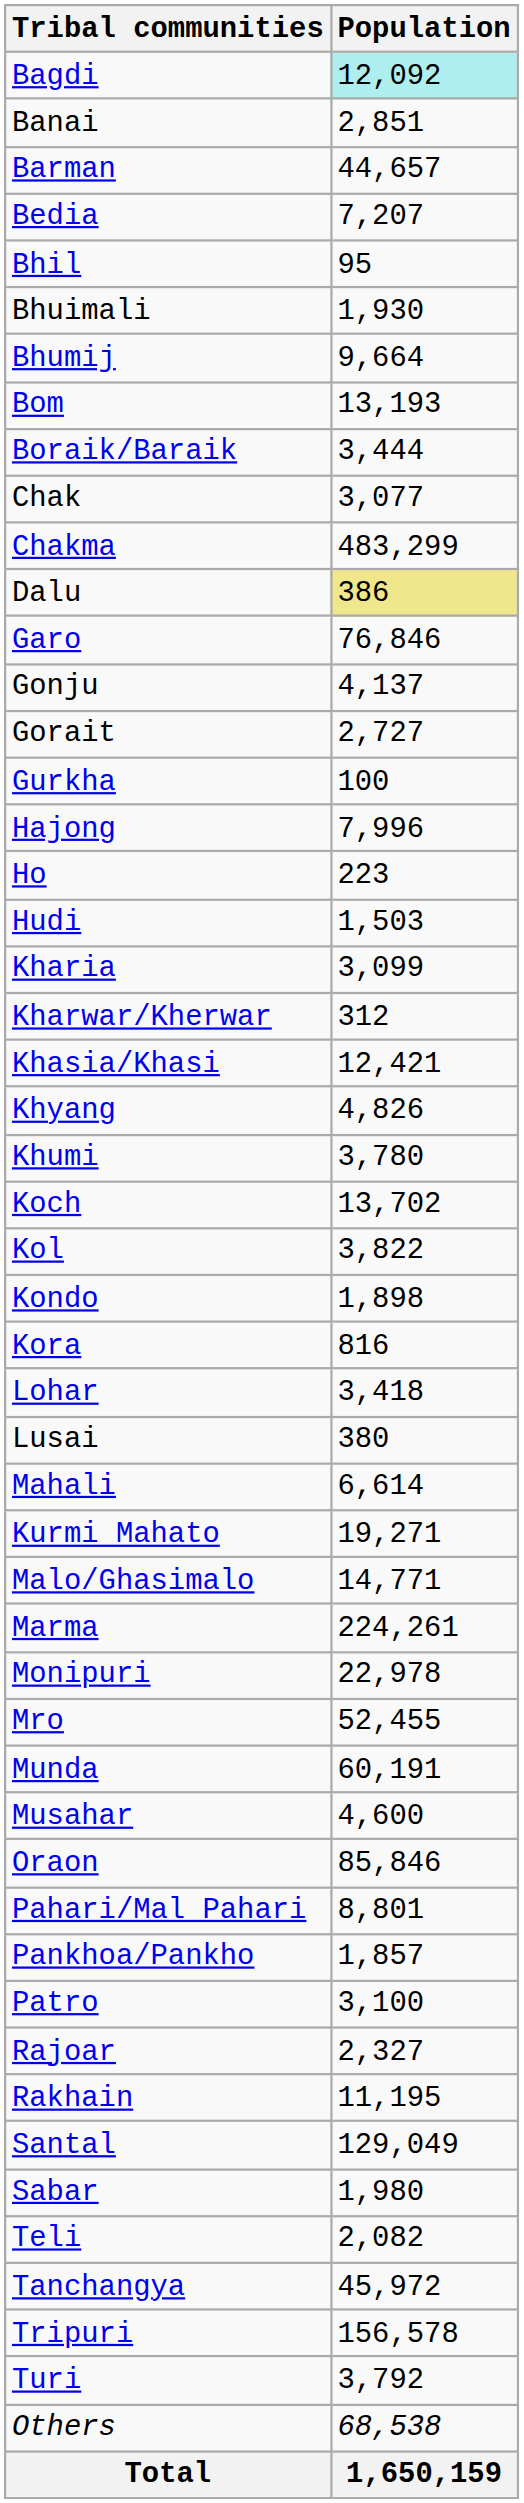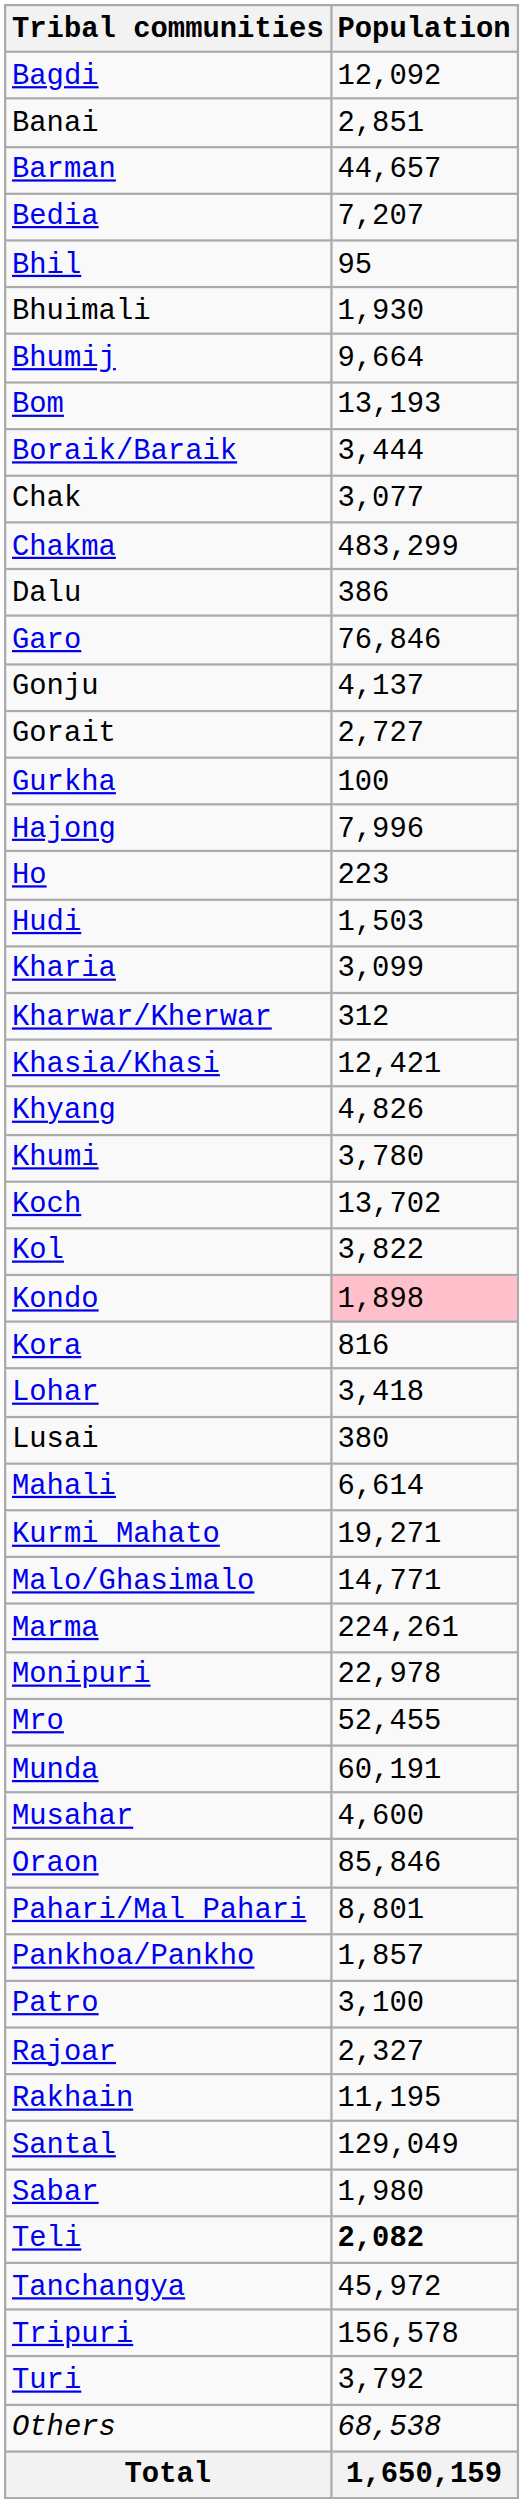(389, 76) paleturquoise background -> (389, 76) no background
(363, 593) khaki background -> (363, 593) no background
(381, 1299) no background -> (381, 1299) pink background
(381, 2239) normal -> (381, 2239) bold
